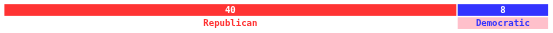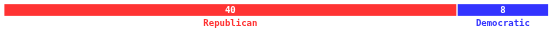(503, 23) pink background -> (503, 23) no background
